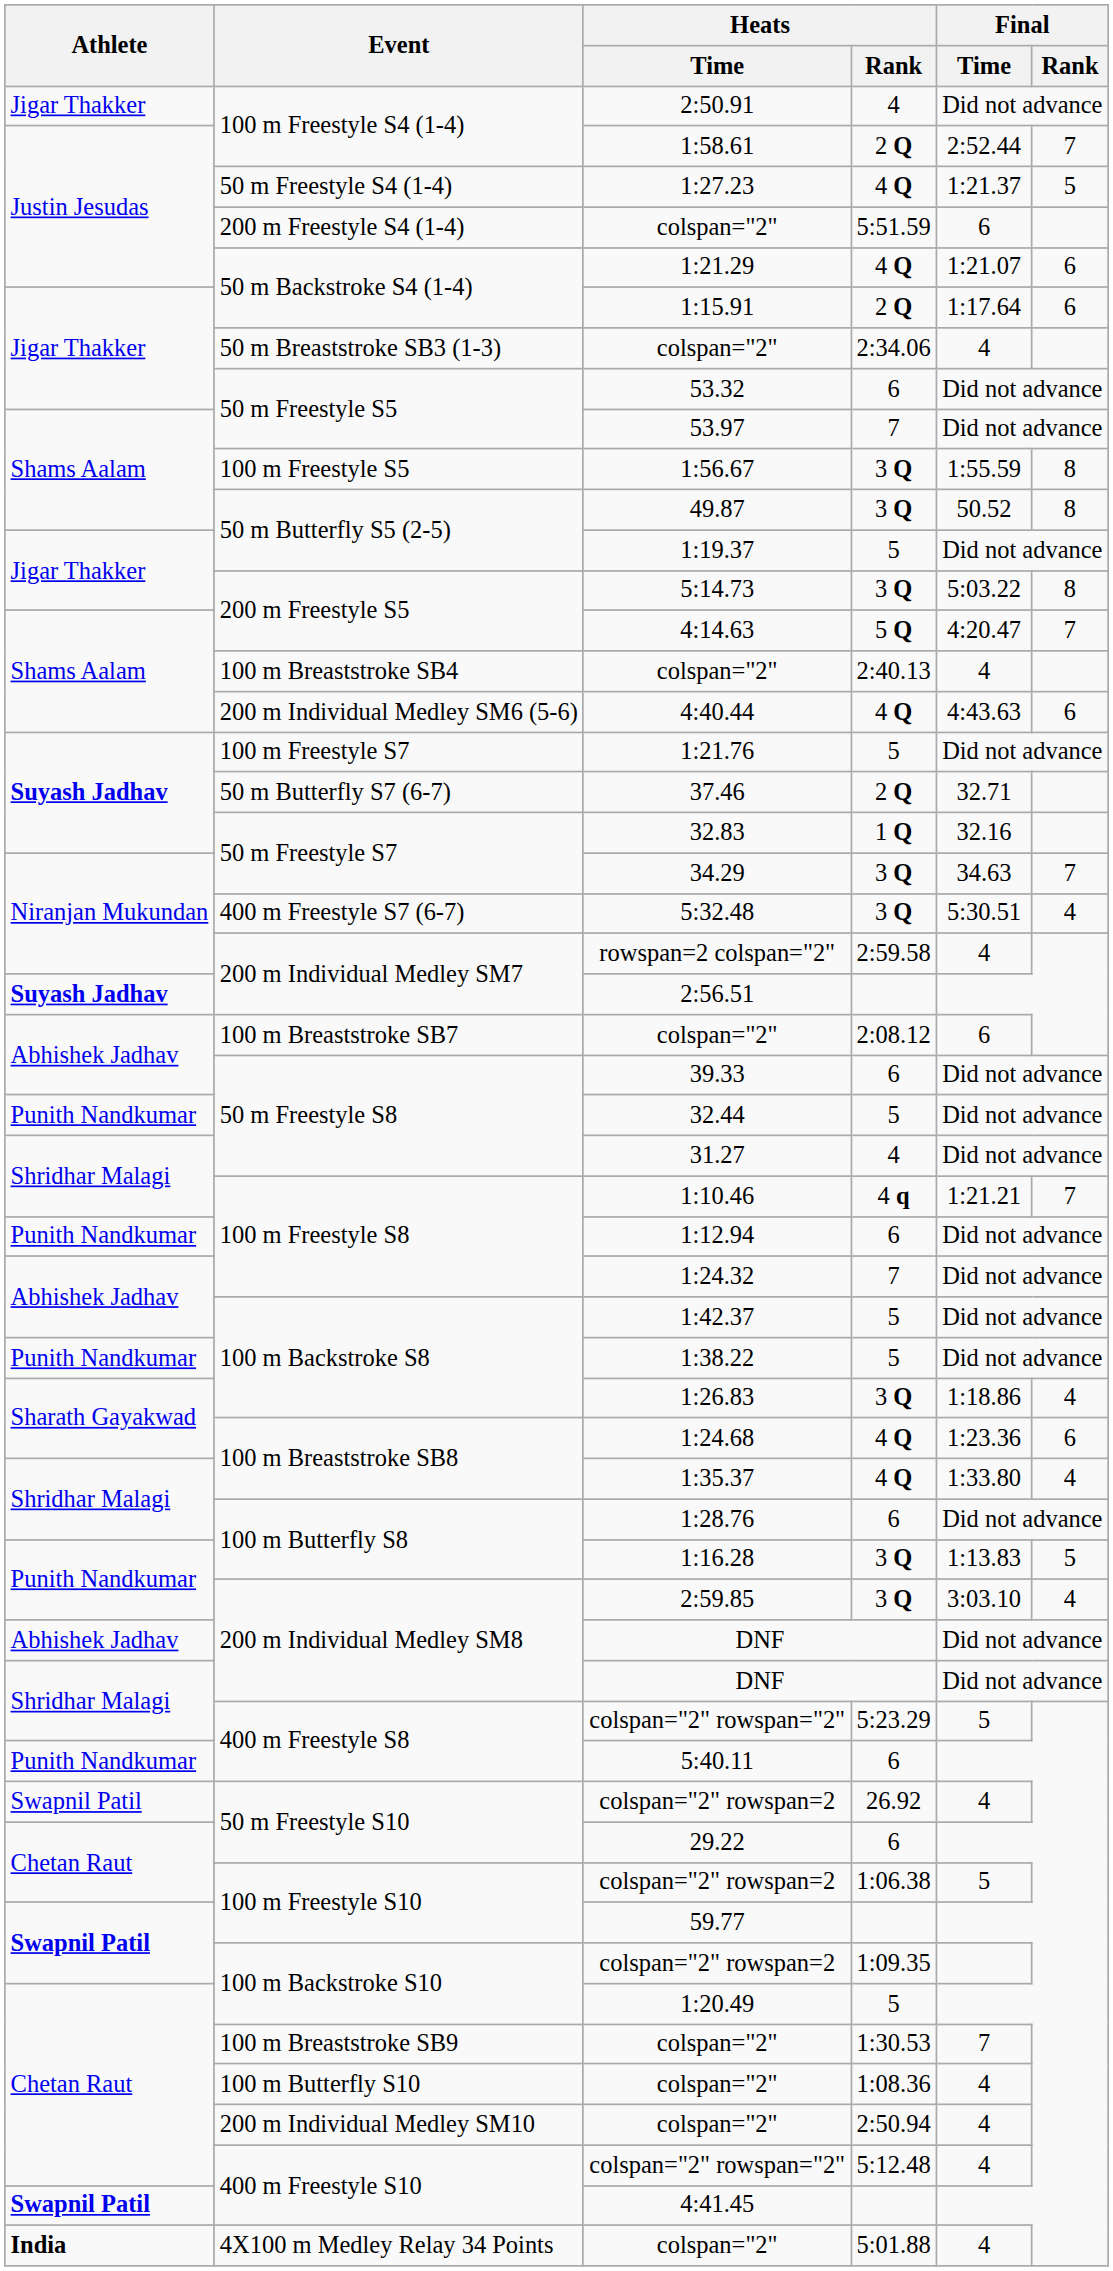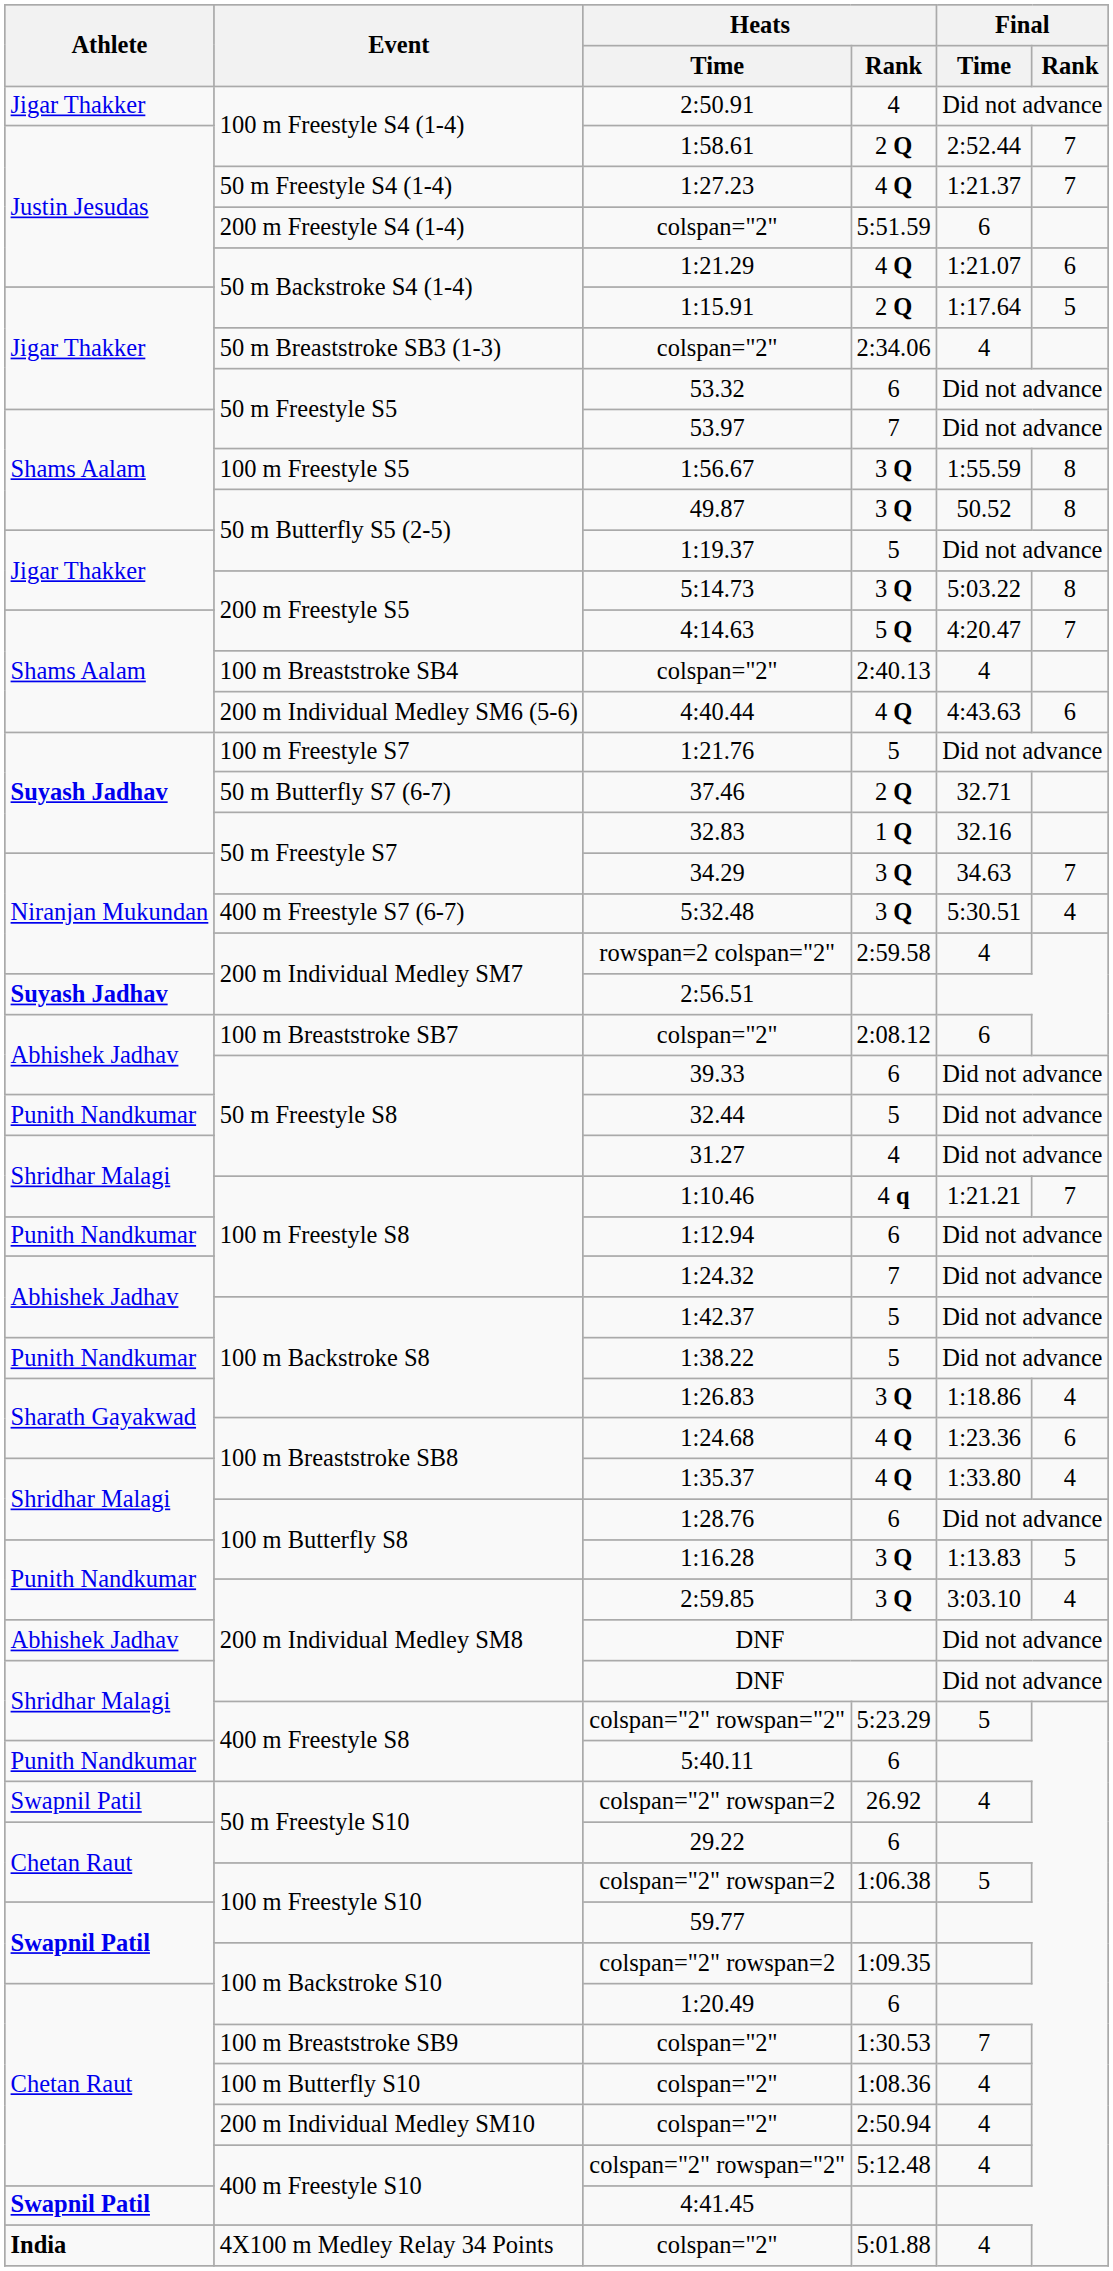(1070, 186) 5 -> (1070, 186) 7
(1070, 307) 6 -> (1070, 307) 5
(894, 2003) 5 -> (894, 2003) 6
